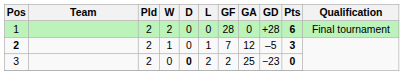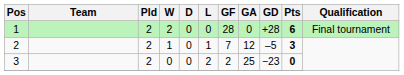(16, 45) bold -> (16, 45) normal
(189, 62) bold -> (189, 62) normal
